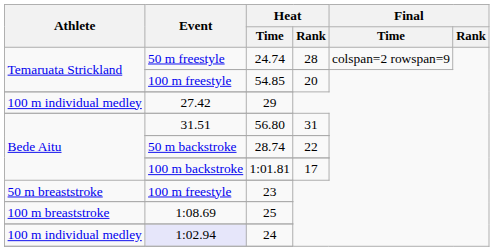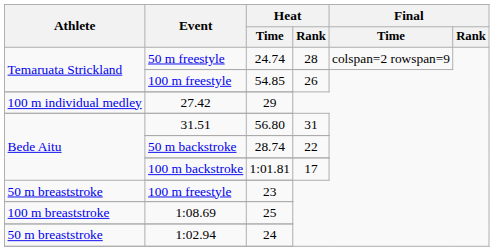(311, 81) 20 -> (311, 81) 26
(75, 235) 100 m individual medley -> (55, 235) 50 m breaststroke
(196, 235) lavender background -> (196, 235) no background
